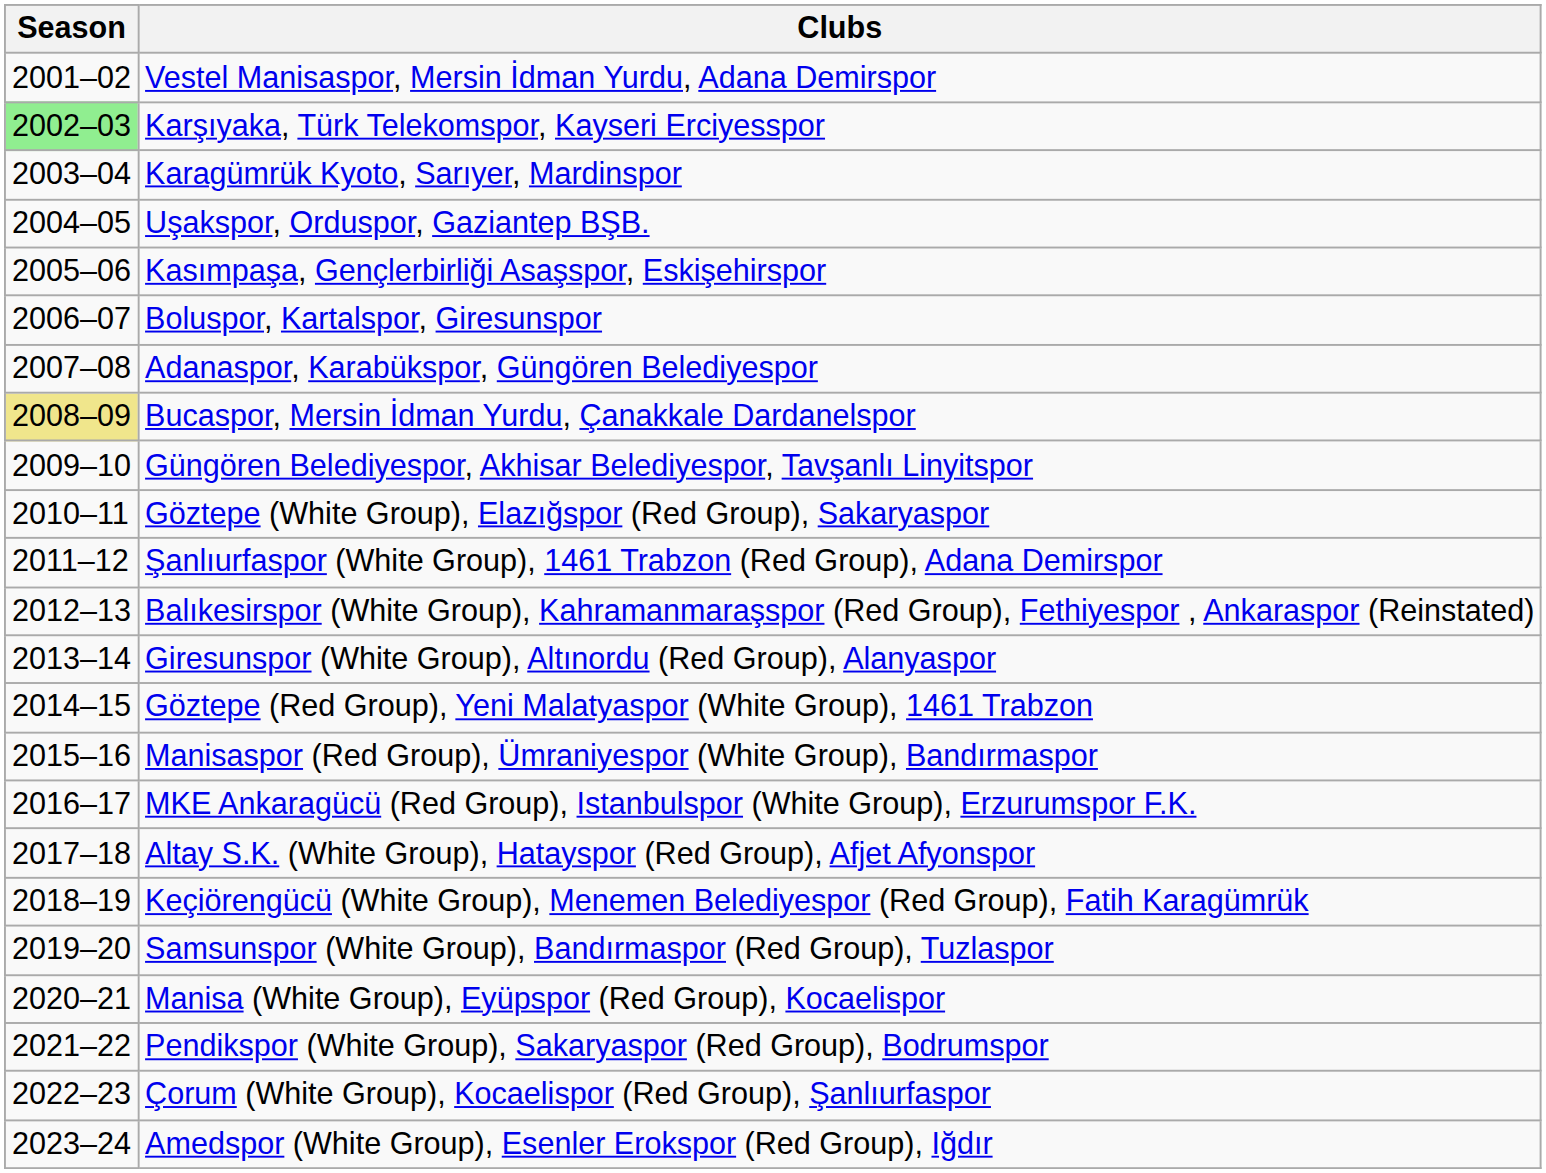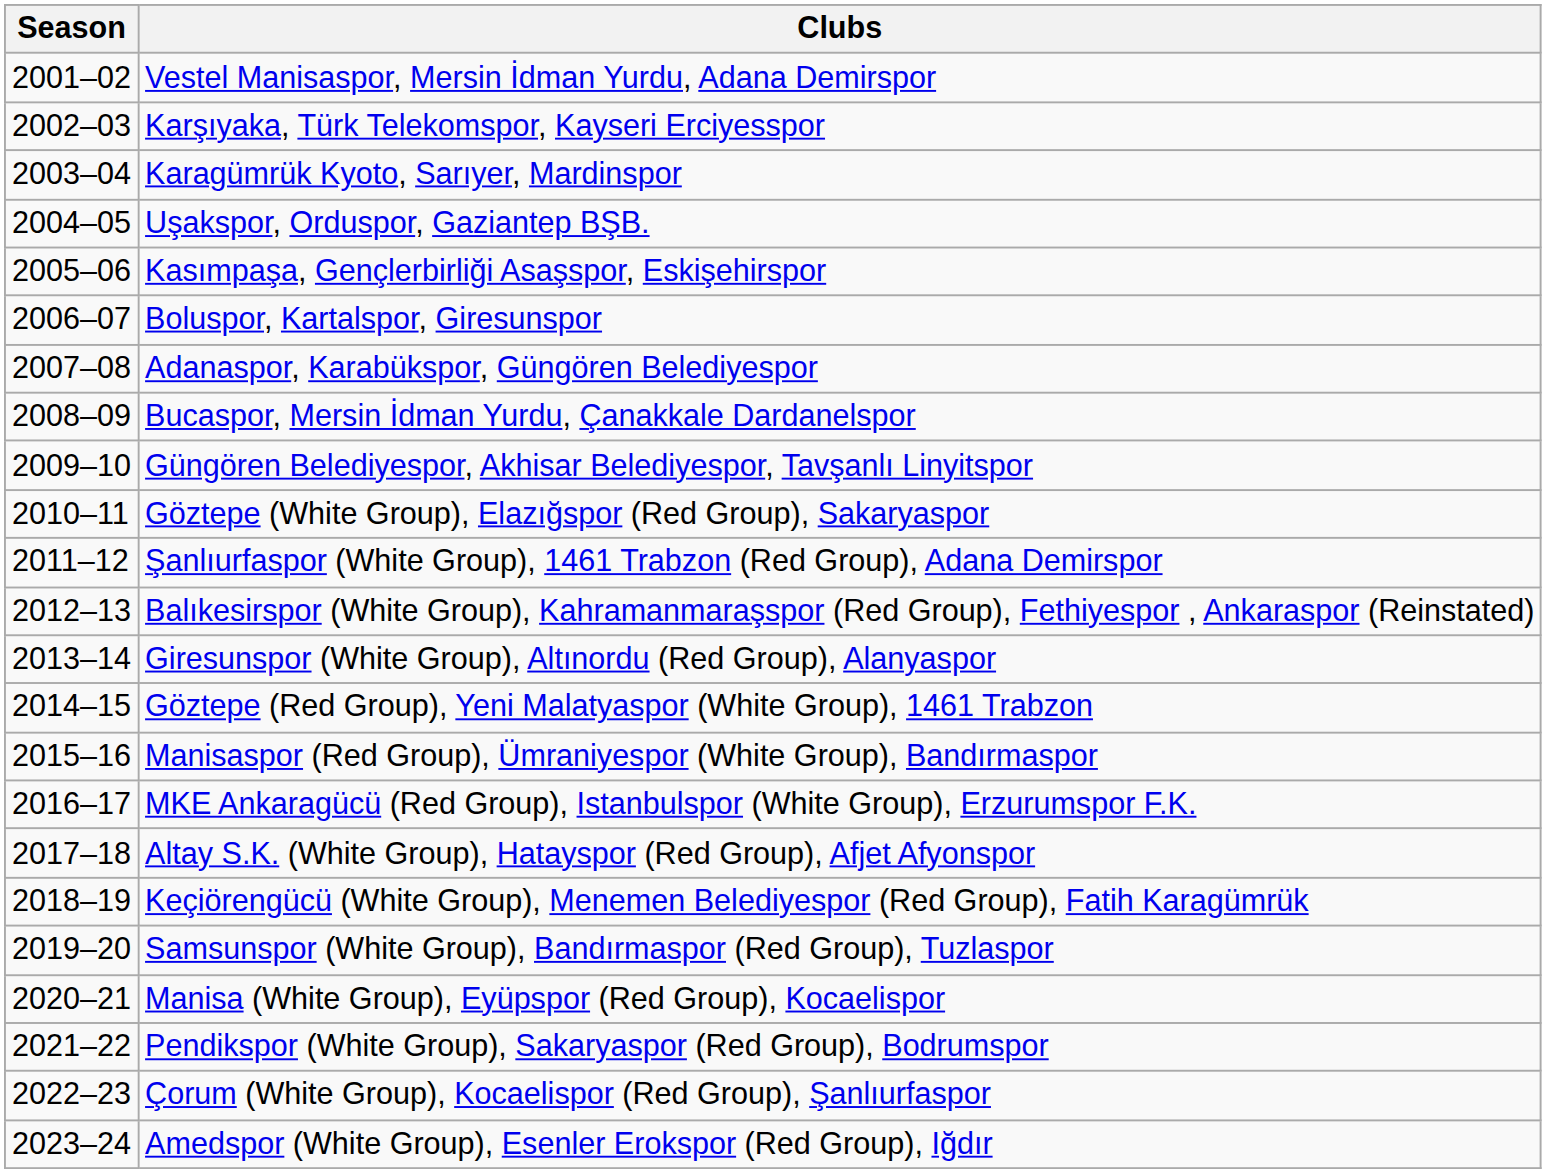(71, 125) lightgreen background -> (71, 125) no background
(71, 416) khaki background -> (71, 416) no background
